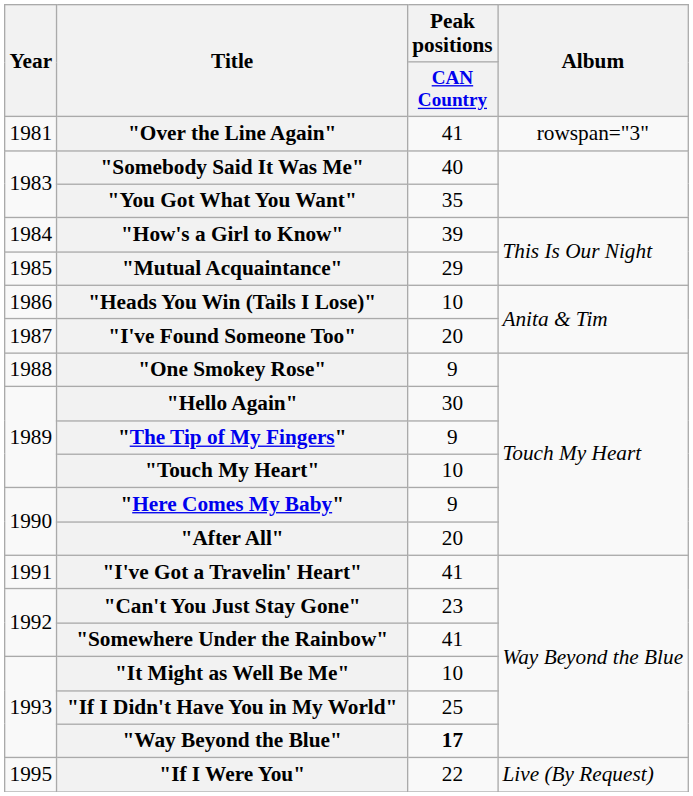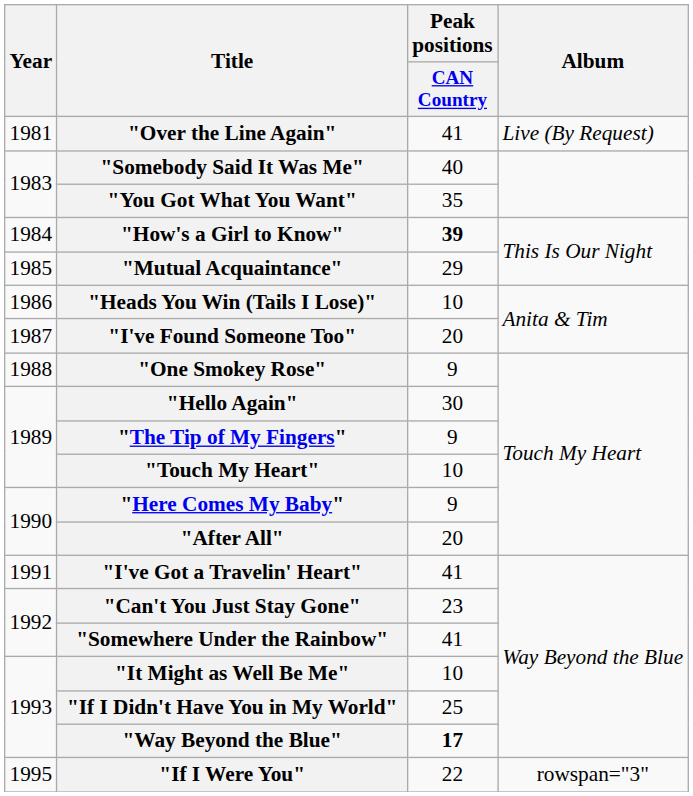(593, 133) rowspan="3" -> (578, 133) Live (By Request)
(452, 234) normal -> (452, 234) bold
(578, 774) Live (By Request) -> (593, 774) rowspan="3"
